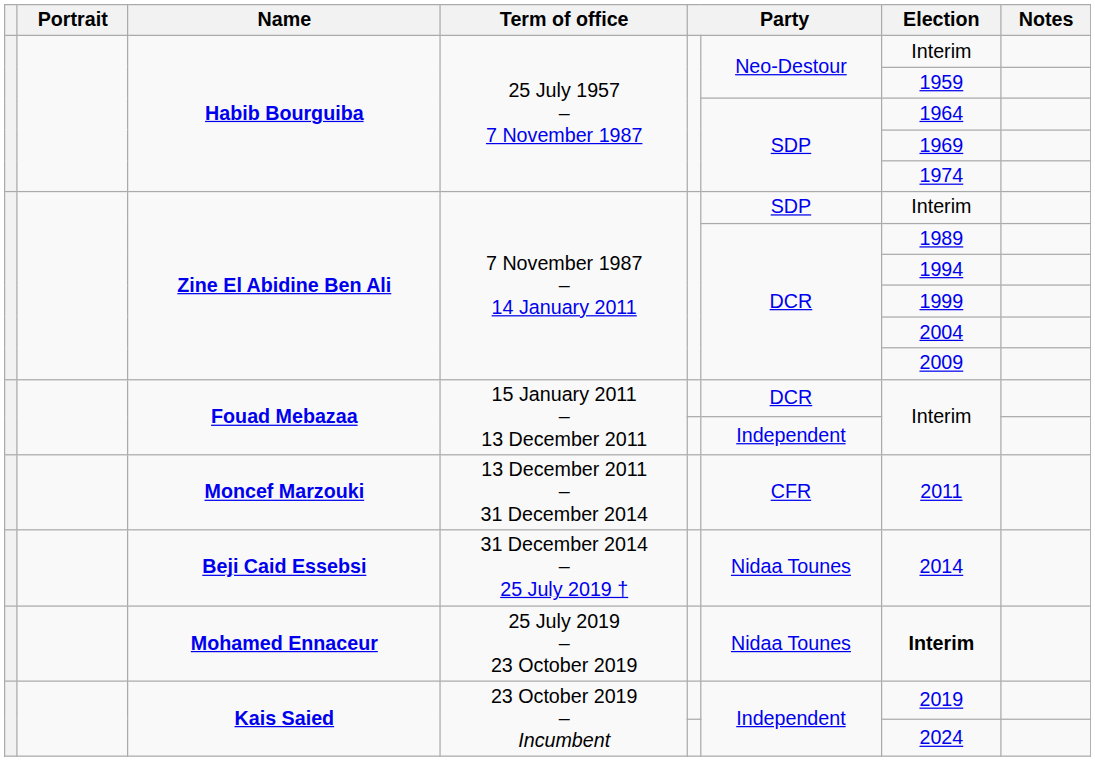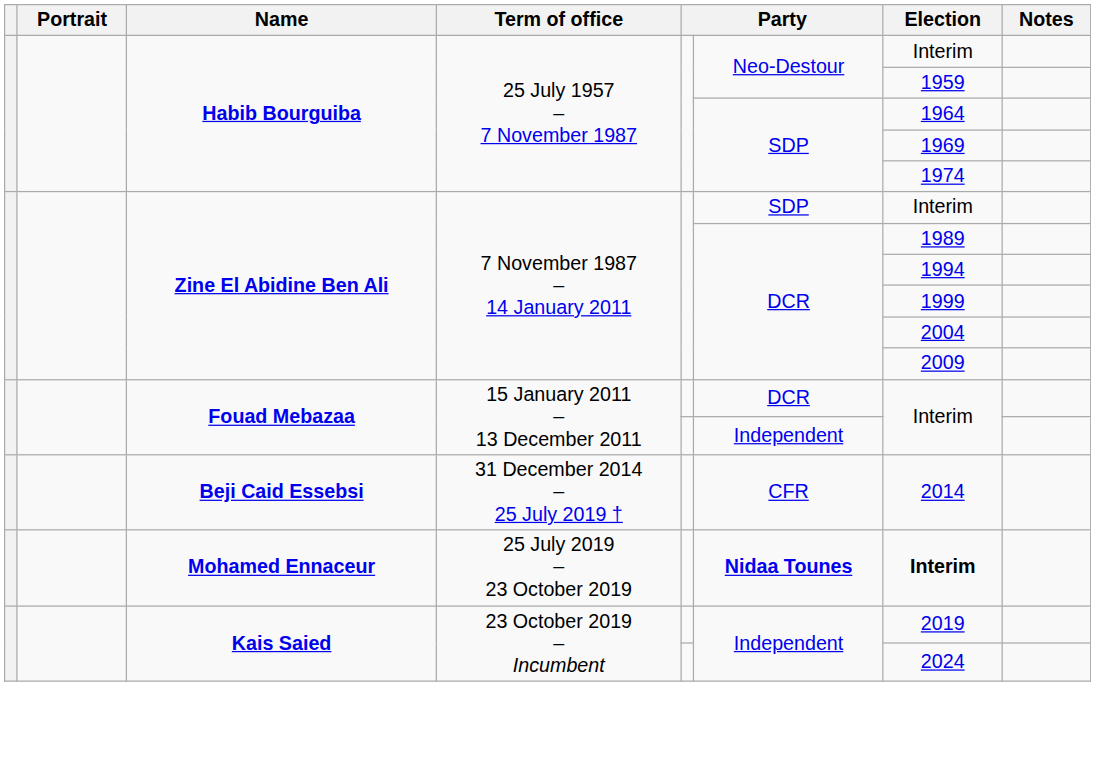- row: (284, 492)
(791, 567) Nidaa Tounes -> (789, 492) CFR
(791, 643) normal -> (789, 567) bold
